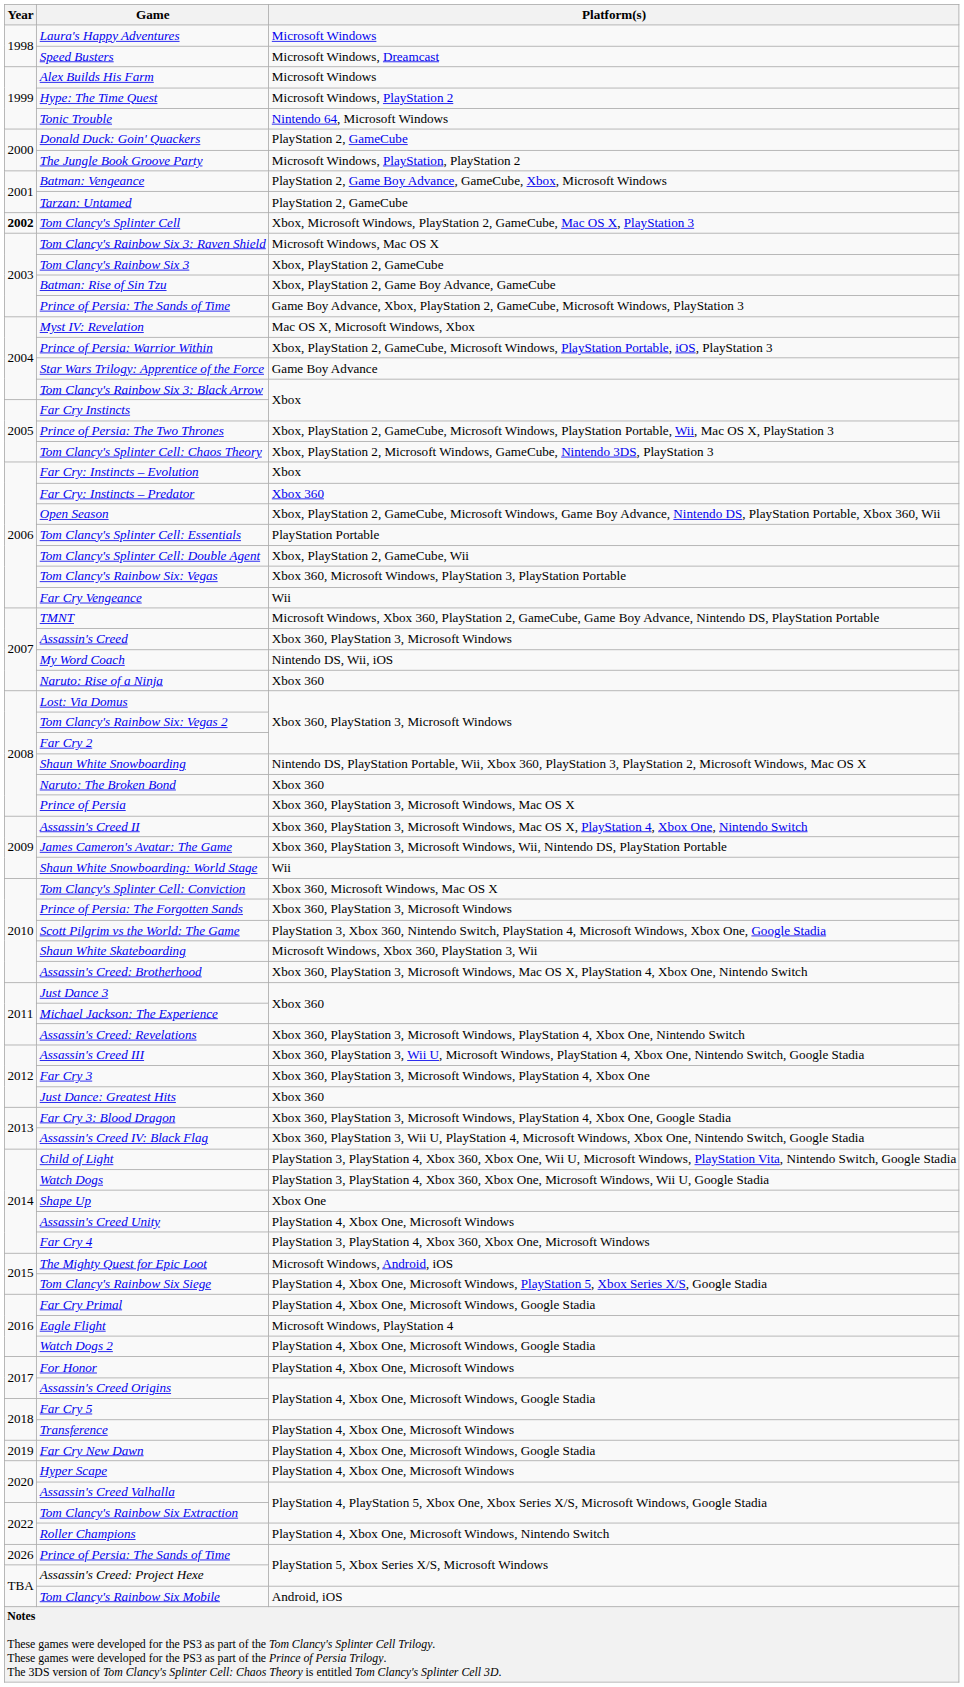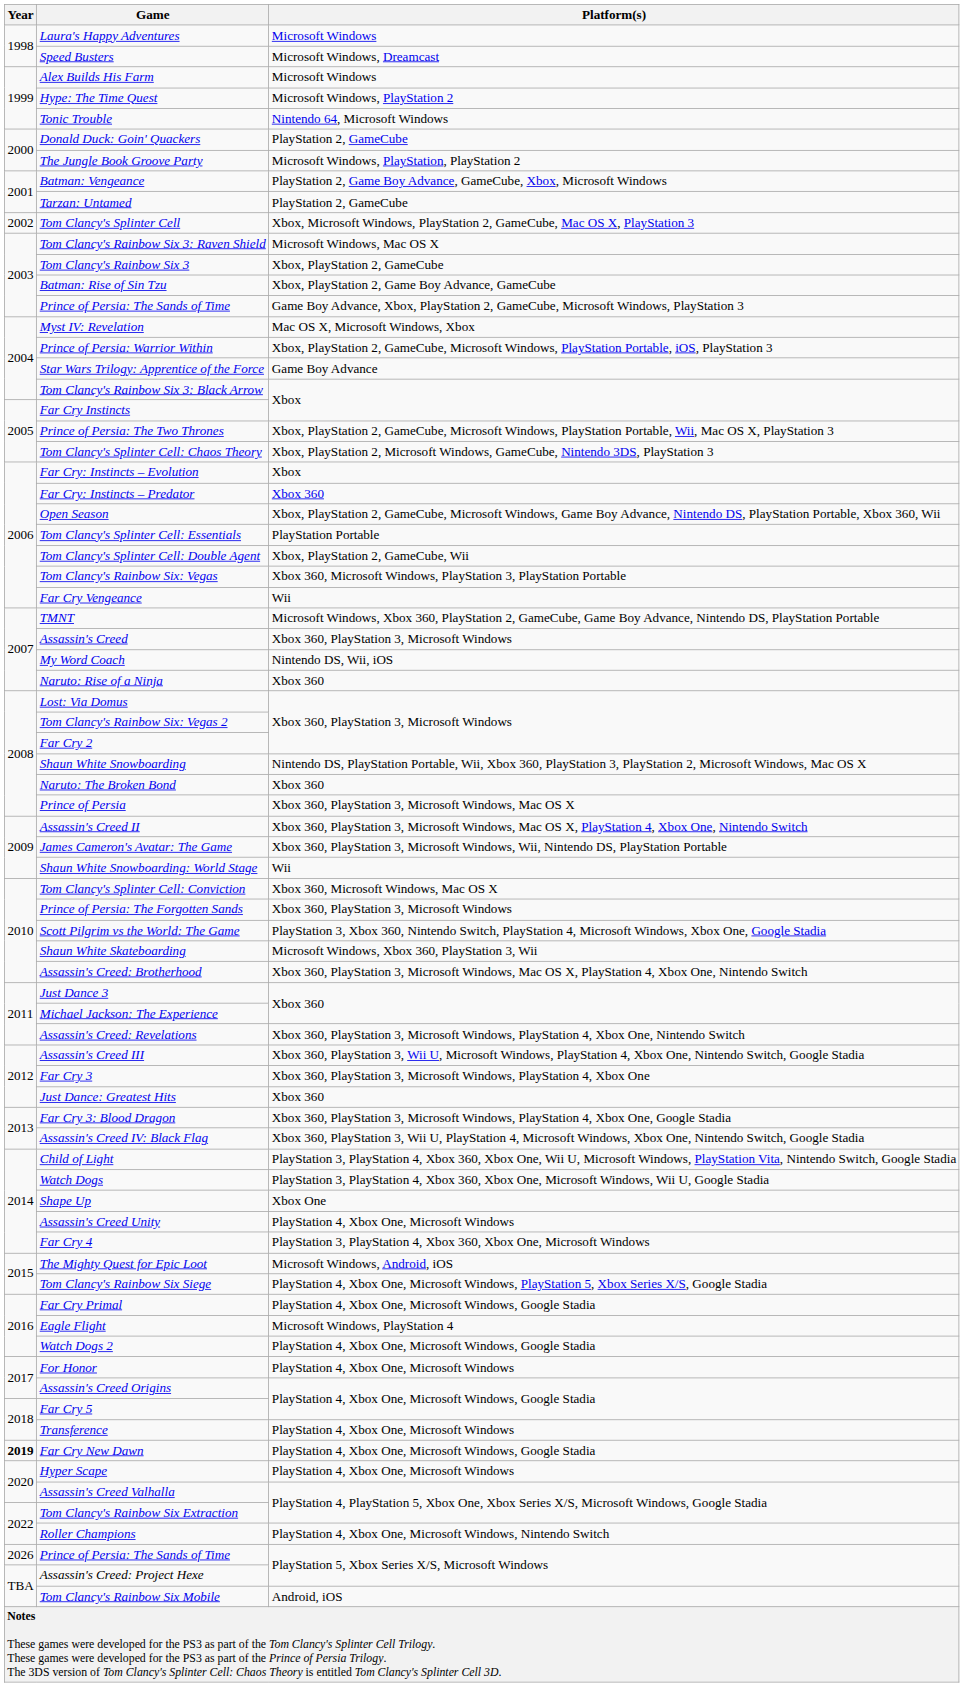(21, 222) bold -> (21, 222) normal
(21, 1450) normal -> (21, 1450) bold
